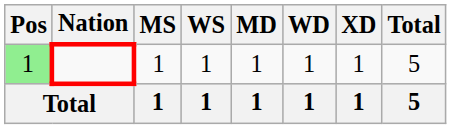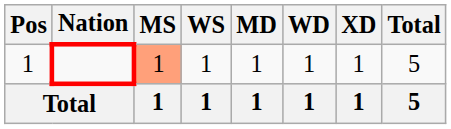(28, 63) lightgreen background -> (28, 63) no background
(159, 63) no background -> (159, 63) lightsalmon background
